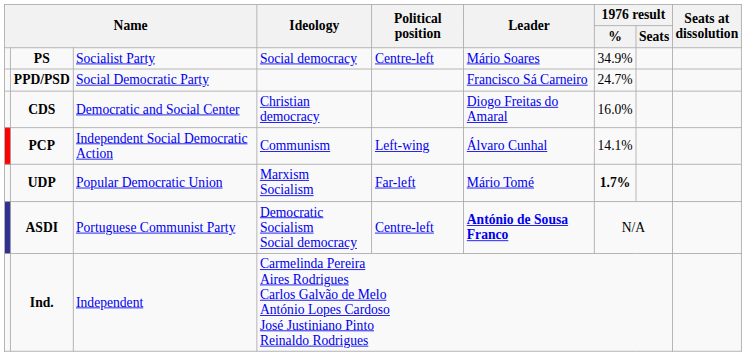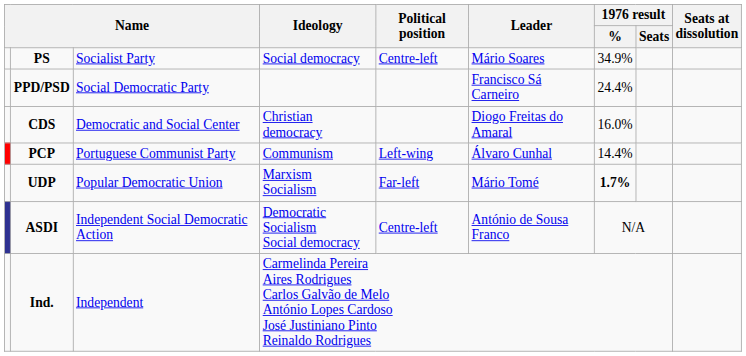(615, 79) 24.7% -> (615, 87) 24.4%
(162, 146) Independent Social Democratic Action -> (156, 153) Portuguese Communist Party
(615, 146) 14.1% -> (615, 153) 14.4%
(156, 227) Portuguese Communist Party -> (162, 227) Independent Social Democratic Action
(517, 227) bold -> (520, 227) normal
